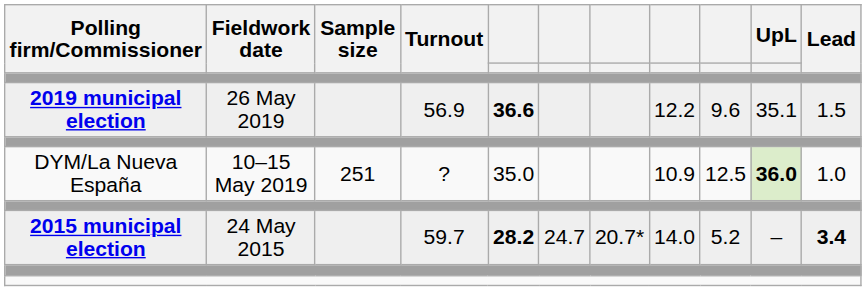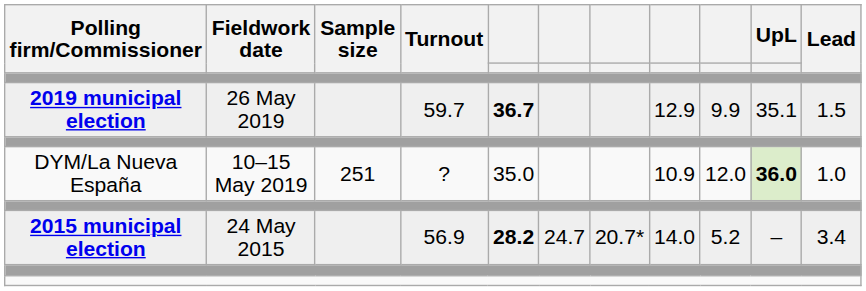(444, 109) 56.9 -> (444, 109) 59.7
(514, 109) 36.6 -> (514, 109) 36.7
(675, 109) 12.2 -> (675, 109) 12.9
(725, 109) 9.6 -> (725, 109) 9.9
(725, 173) 12.5 -> (725, 173) 12.0
(444, 238) 59.7 -> (444, 238) 56.9
(831, 238) bold -> (831, 238) normal
